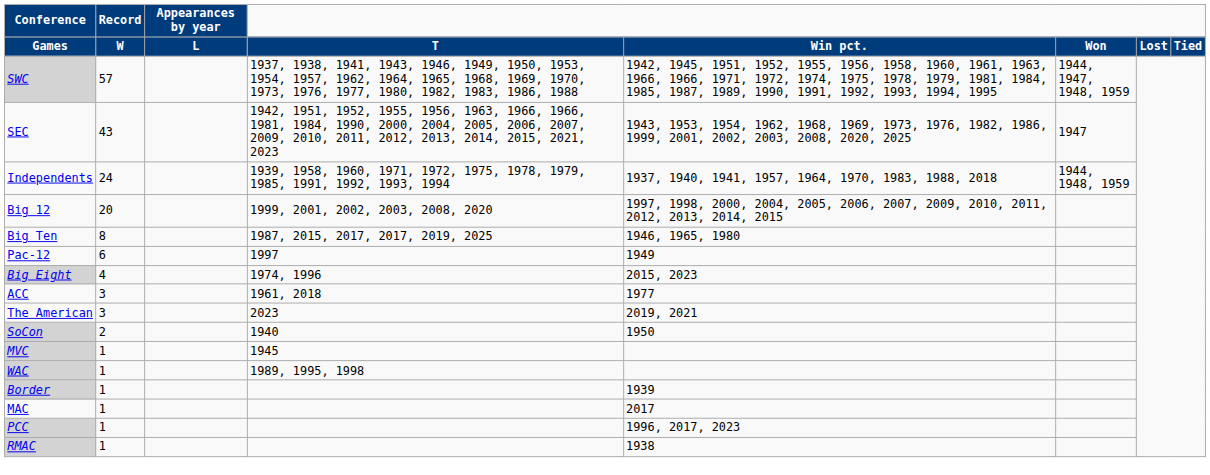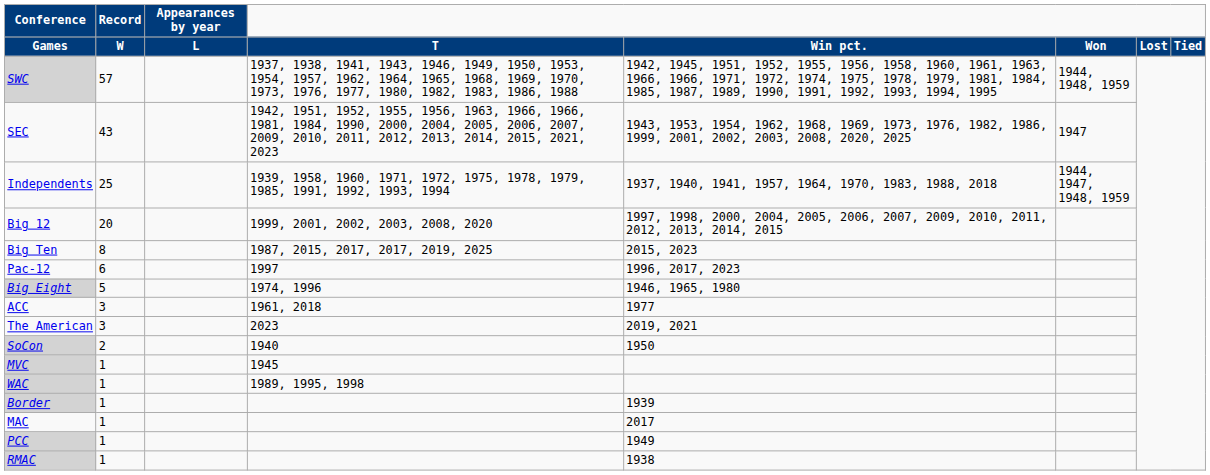(1094, 80) 1944, 1947, 1948, 1959 -> (1094, 80) 1944, 1948, 1959
(106, 178) 24 -> (106, 185) 25
(1094, 178) 1944, 1948, 1959 -> (1094, 185) 1944, 1947, 1948, 1959
(683, 237) 1946, 1965, 1980 -> (662, 250) 2015, 2023
(640, 256) 1949 -> (683, 269) 1996, 2017, 2023
(102, 275) 4 -> (102, 288) 5
(662, 275) 2015, 2023 -> (683, 288) 1946, 1965, 1980
(683, 428) 1996, 2017, 2023 -> (640, 442) 1949
